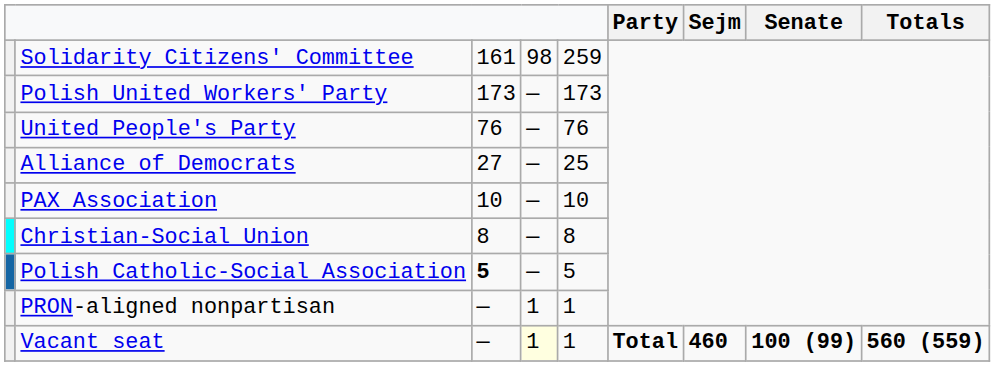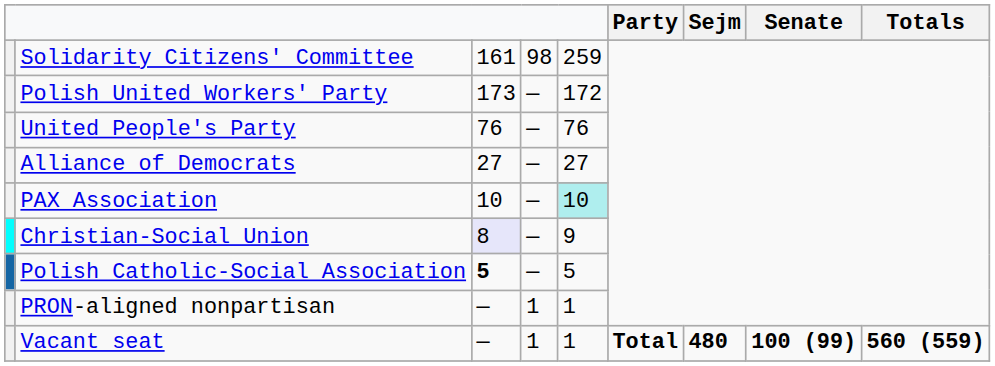(582, 94) 173 -> (582, 94) 172
(576, 165) 25 -> (576, 165) 27
(576, 201) no background -> (576, 201) paleturquoise background
(483, 236) no background -> (483, 236) lavender background
(569, 236) 8 -> (569, 236) 9
(533, 343) lightyellow background -> (533, 343) no background
(708, 343) 460 -> (708, 343) 480
